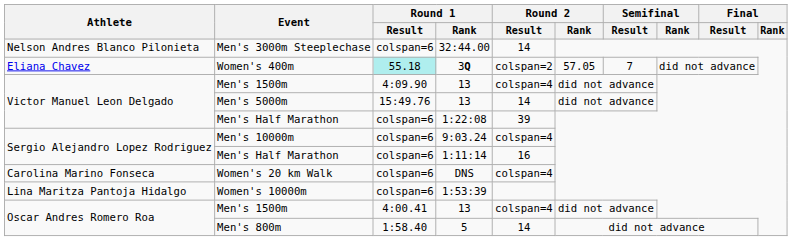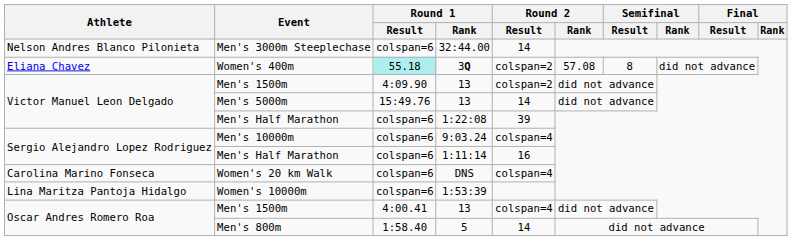(579, 66) 57.05 -> (579, 66) 57.08
(630, 66) 7 -> (630, 66) 8
(524, 84) colspan=4 -> (524, 84) colspan=2
